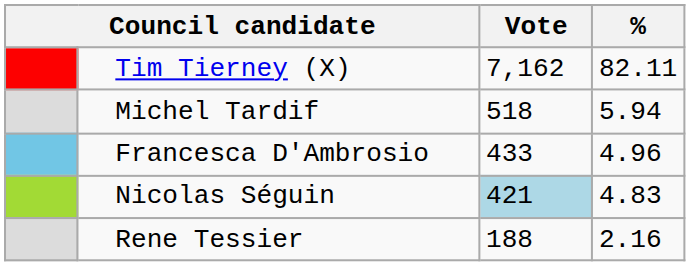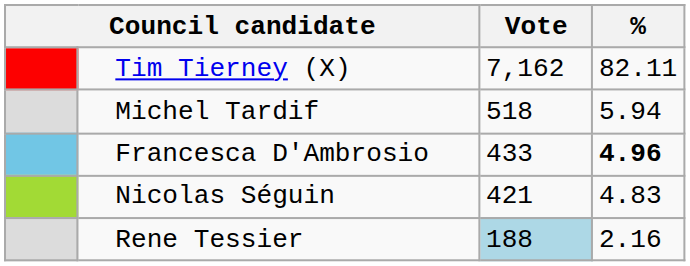(630, 154) normal -> (630, 154) bold
(509, 197) lightblue background -> (509, 197) no background
(509, 239) no background -> (509, 239) lightblue background
